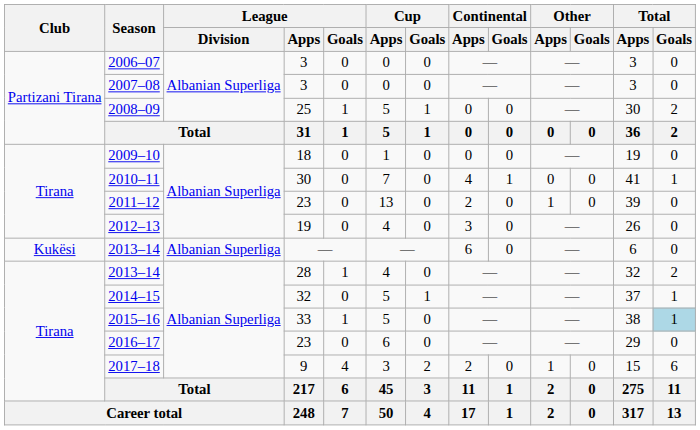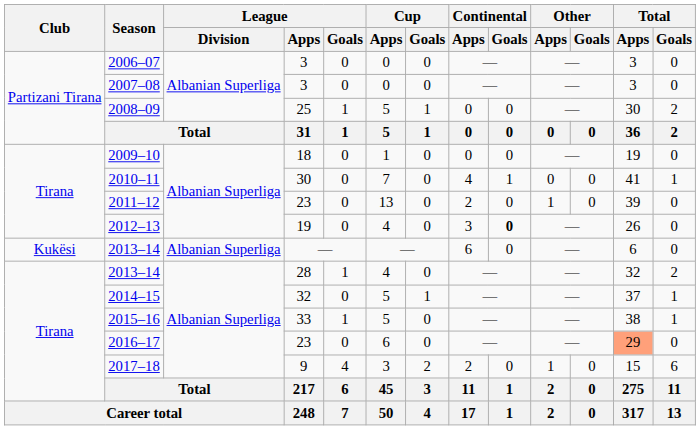(510, 226) normal -> (510, 226) bold
(674, 319) lightblue background -> (674, 319) no background
(633, 343) no background -> (633, 343) lightsalmon background
